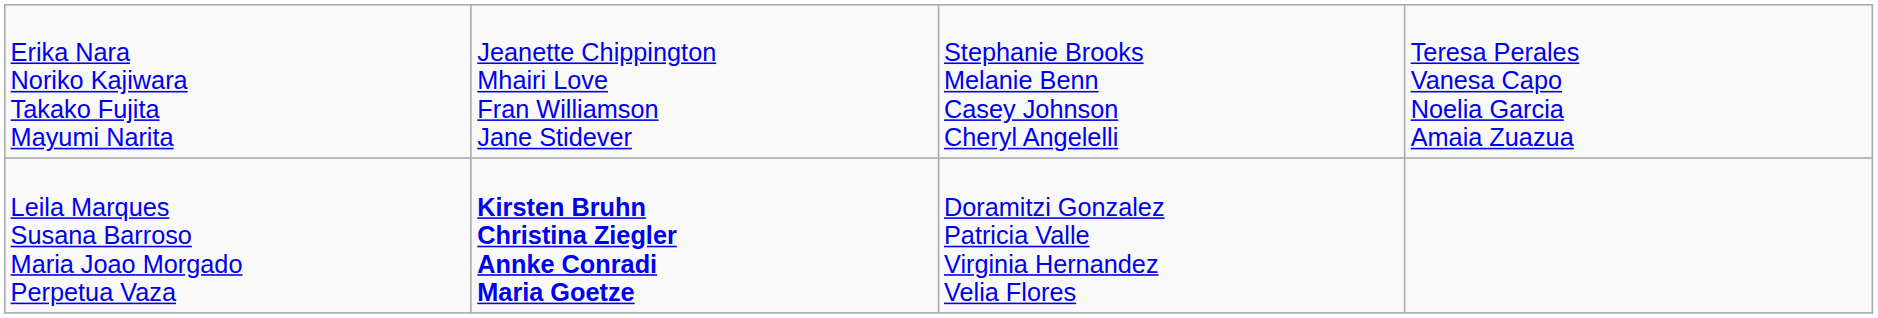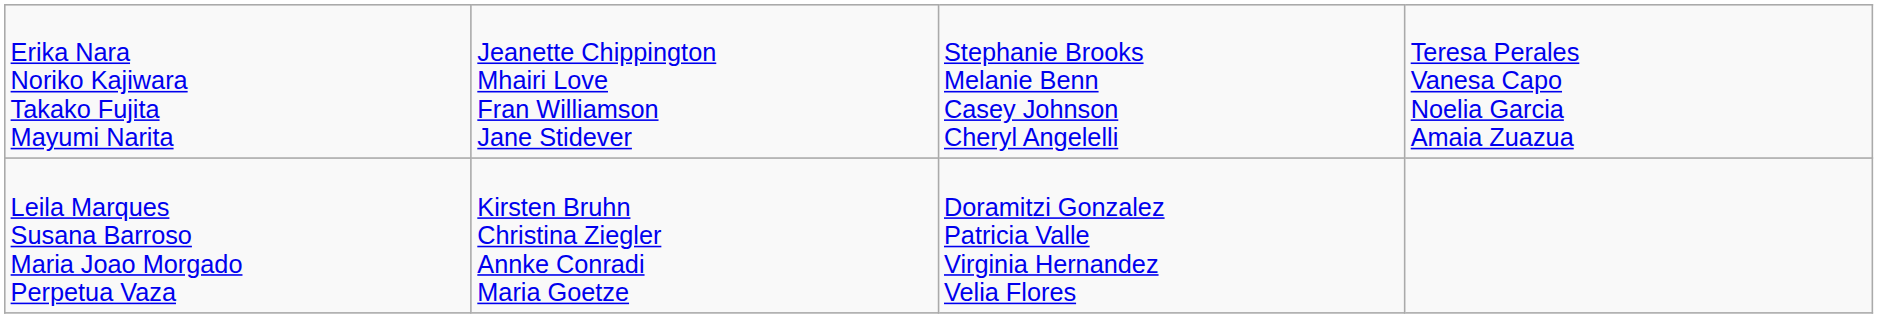(577, 249) bold -> (569, 249) normal
